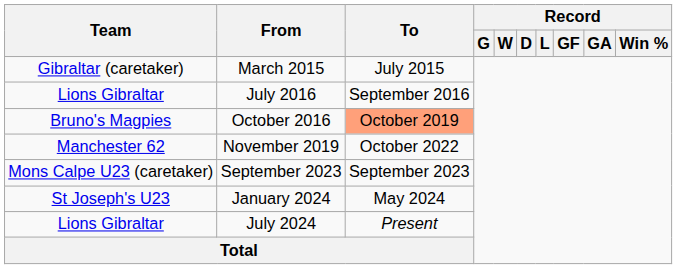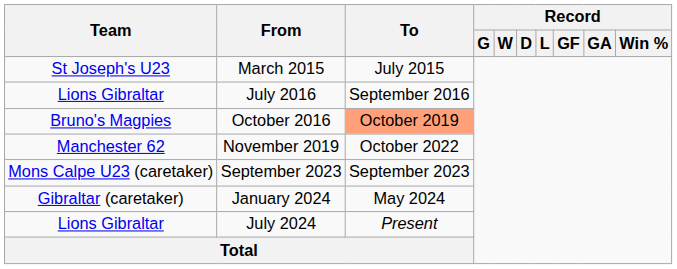(111, 69) Gibraltar (caretaker) -> (111, 69) St Joseph's U23
(111, 198) St Joseph's U23 -> (111, 198) Gibraltar (caretaker)
